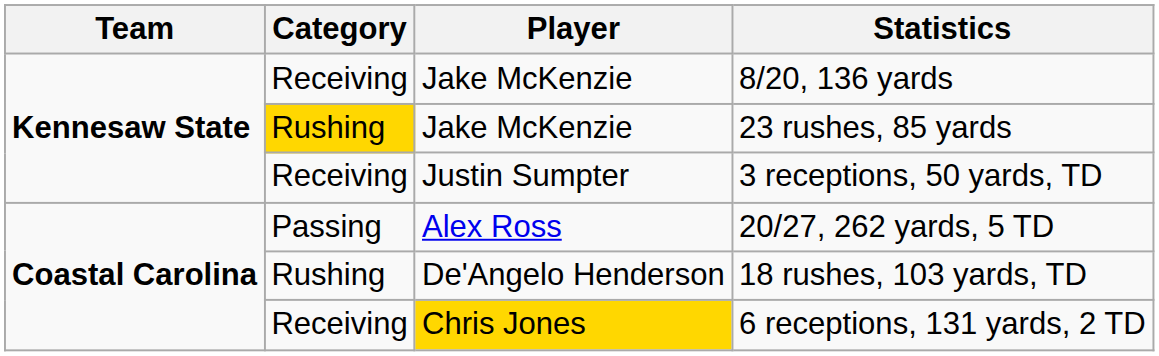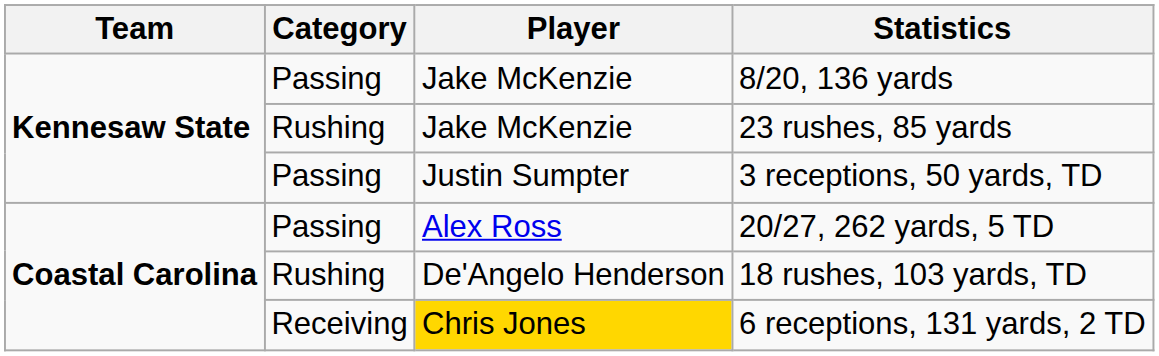(340, 78) Receiving -> (327, 78) Passing
(328, 127) gold background -> (328, 127) no background
(340, 176) Receiving -> (327, 176) Passing
